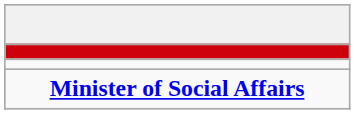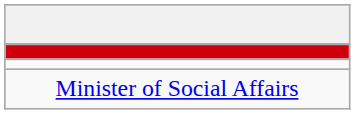(177, 89) bold -> (177, 89) normal
